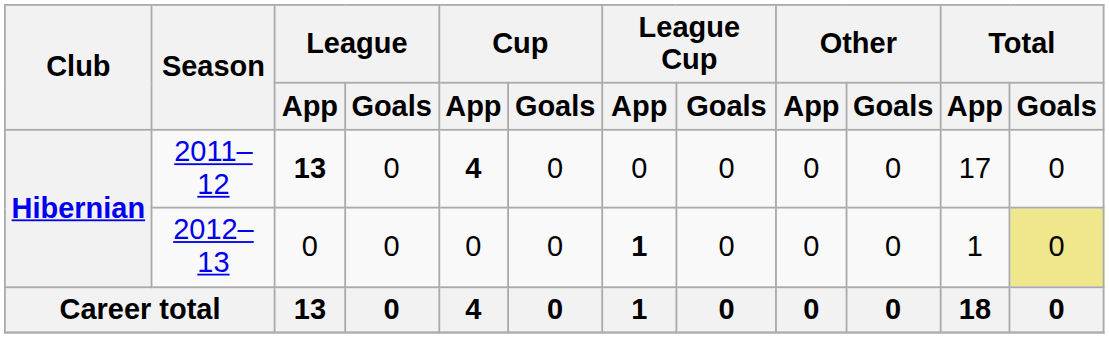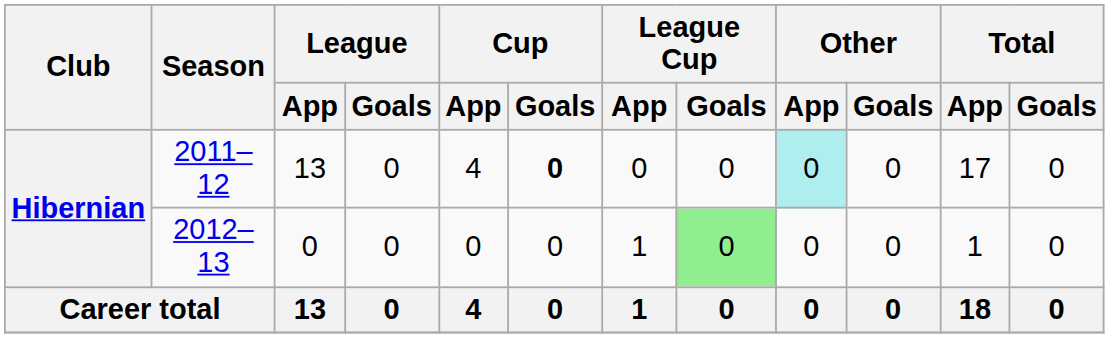(310, 168) bold -> (310, 168) normal
(473, 168) bold -> (473, 168) normal
(555, 168) normal -> (555, 168) bold
(811, 168) no background -> (811, 168) paleturquoise background
(639, 246) bold -> (639, 246) normal
(726, 246) no background -> (726, 246) lightgreen background
(1057, 246) khaki background -> (1057, 246) no background
